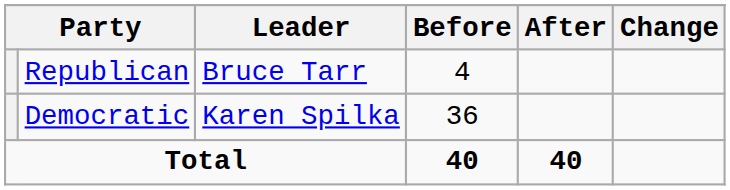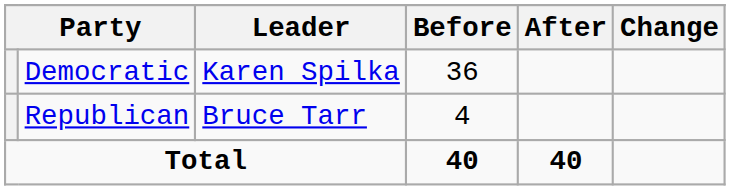rows swapped: (107, 117) <-> (107, 72)
